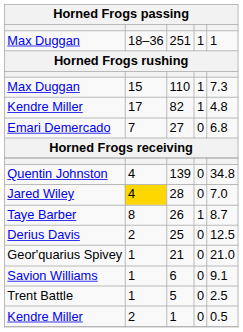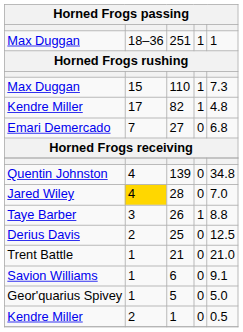(132, 215) 8 -> (132, 215) 3
(219, 215) 8.7 -> (219, 215) 8.8
(65, 255) Geor'quarius Spivey -> (40, 255) Trent Battle
(40, 296) Trent Battle -> (65, 296) Geor'quarius Spivey
(219, 296) 2.5 -> (219, 296) 5.0
